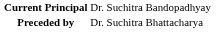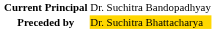(147, 22) no background -> (147, 22) gold background
